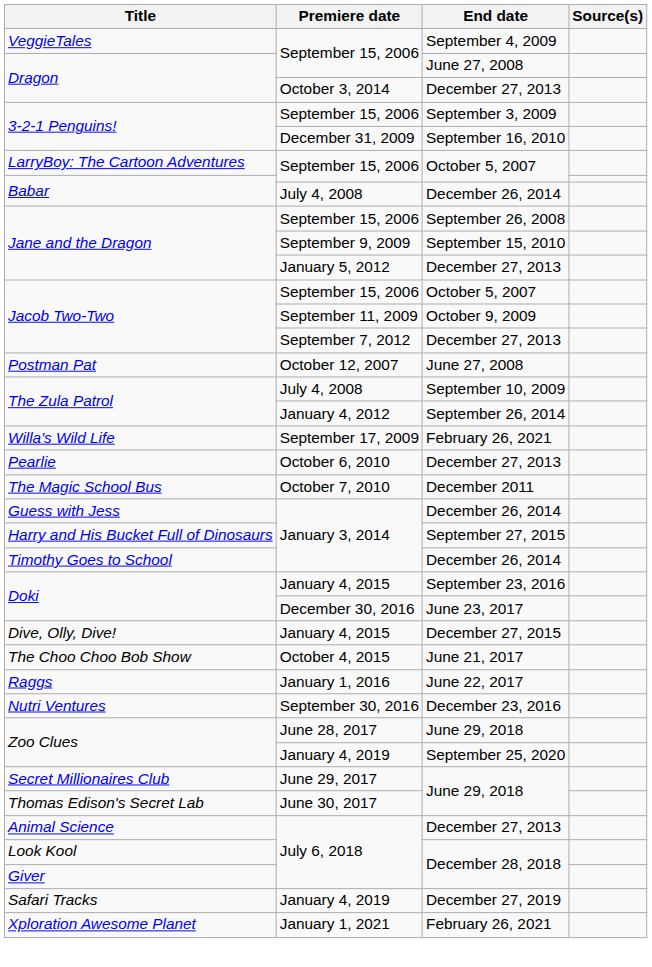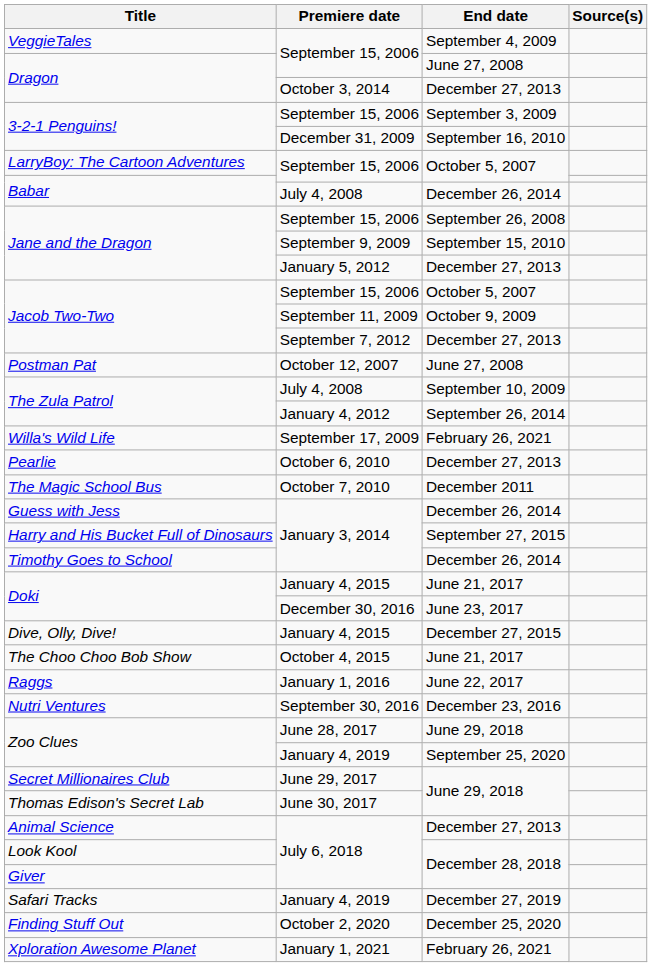(496, 584) September 23, 2016 -> (475, 584) June 21, 2017
+ row: (66, 925)
